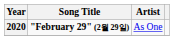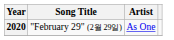(80, 27) bold -> (76, 27) normal
